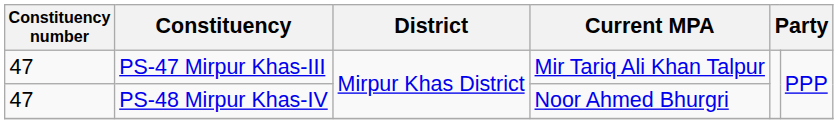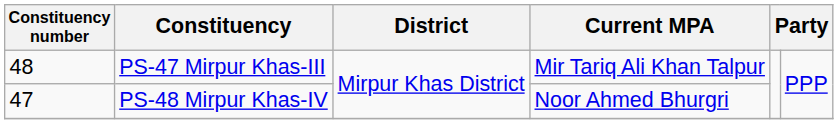(22, 66) 47 -> (22, 66) 48
